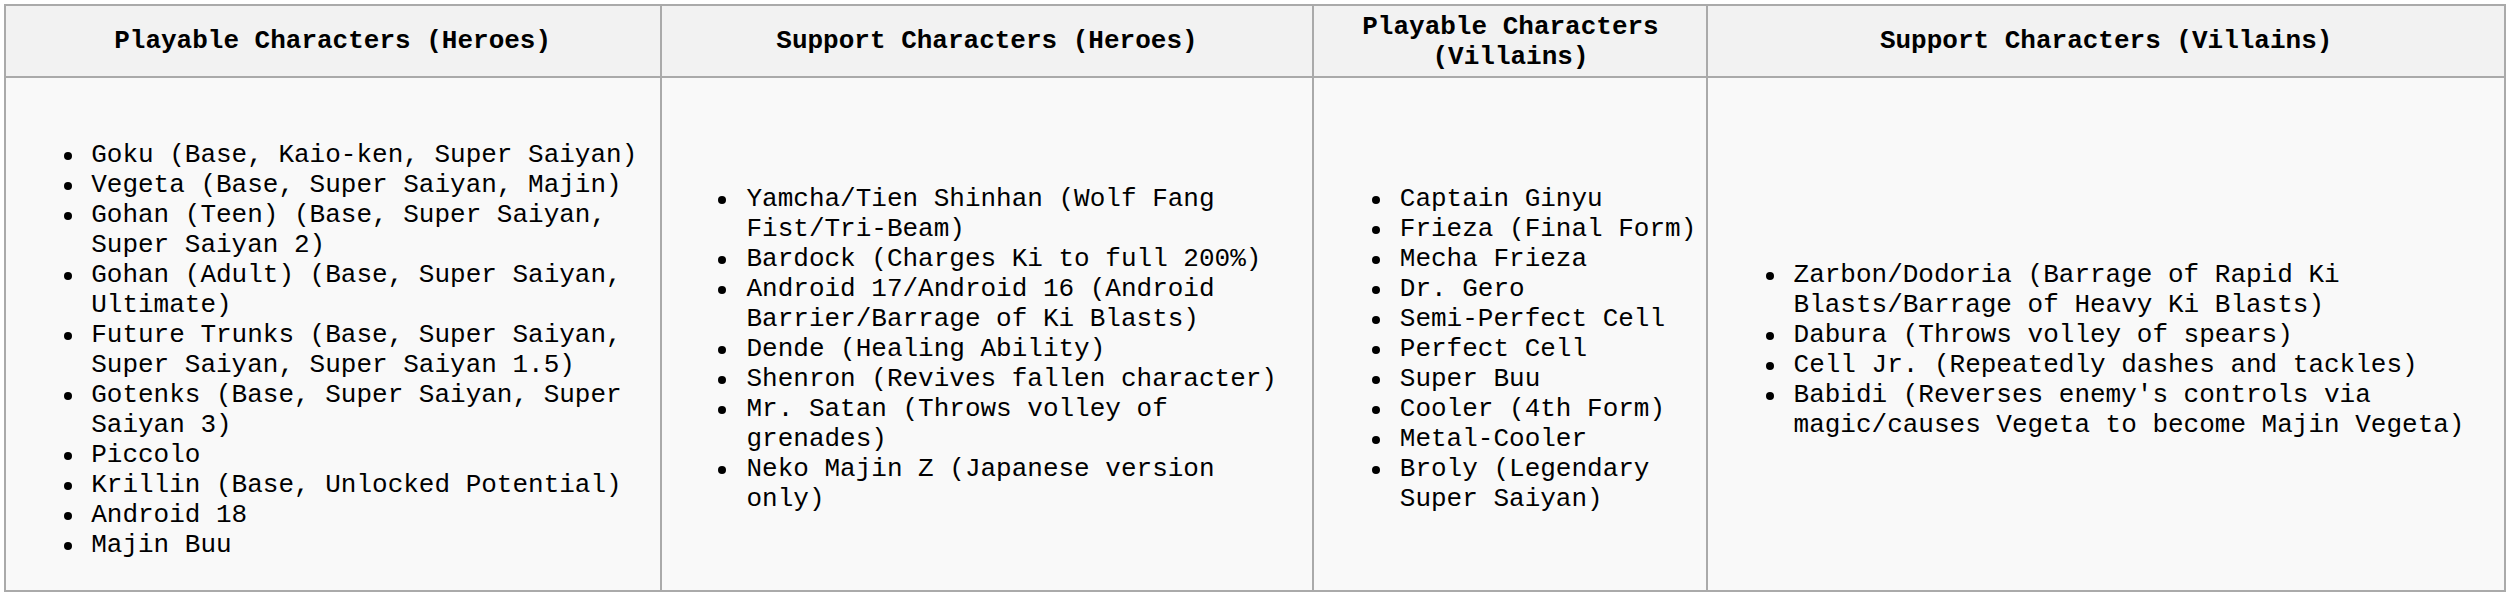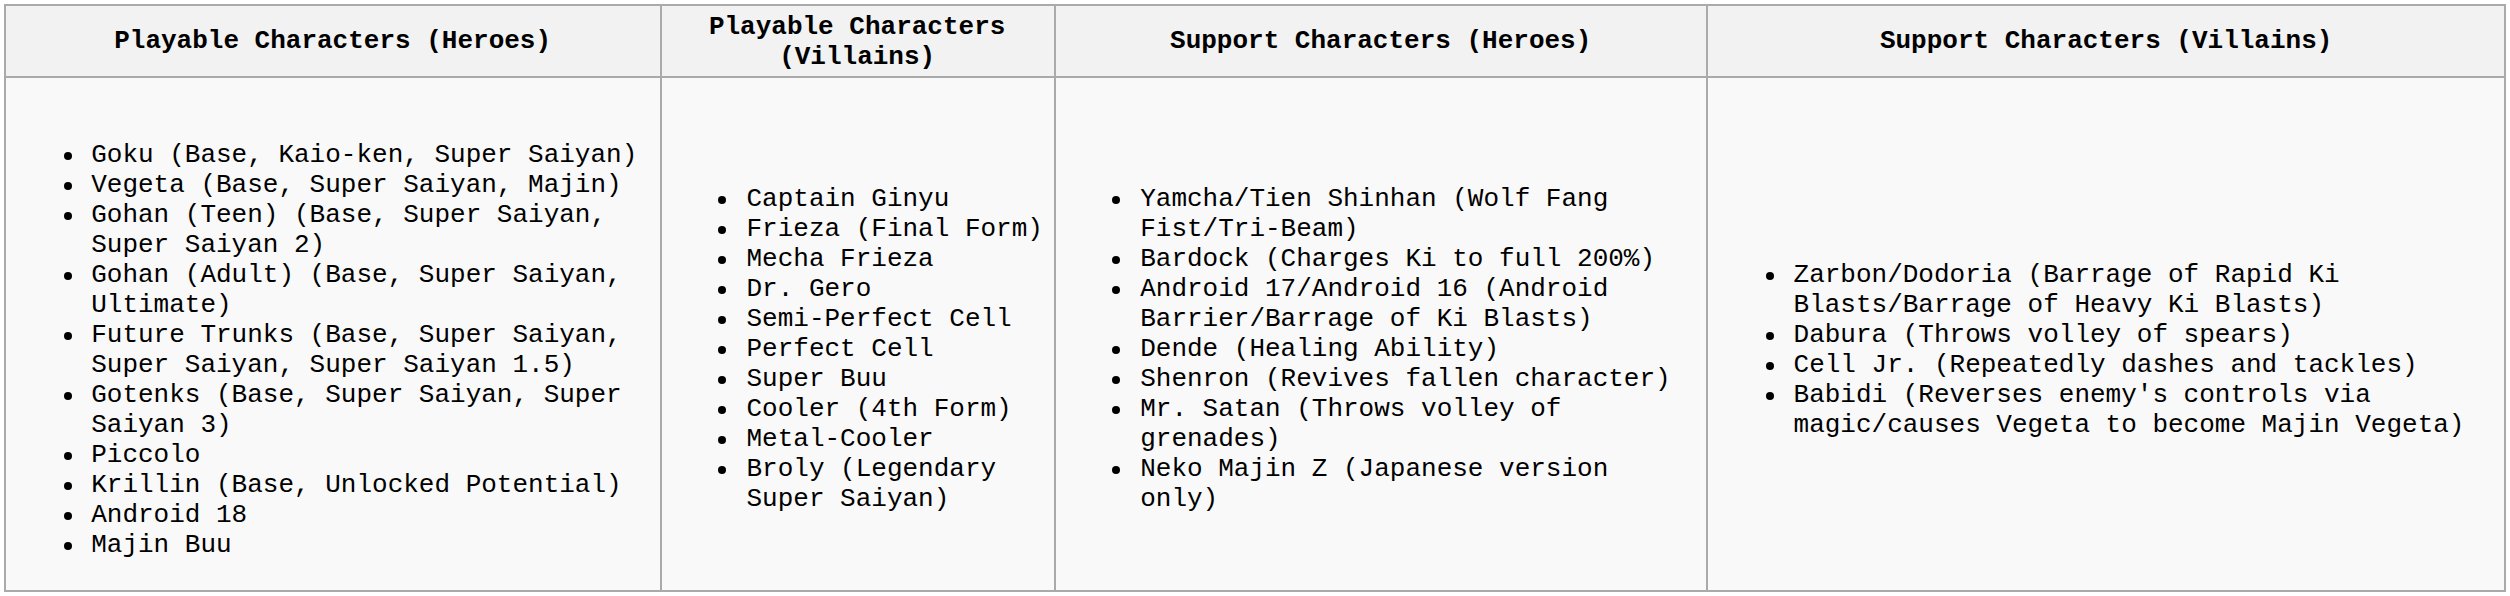columns swapped: (1510, 41) <-> (987, 41)
